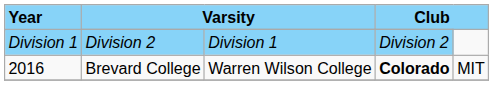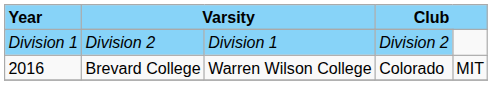(414, 67) bold -> (412, 67) normal
